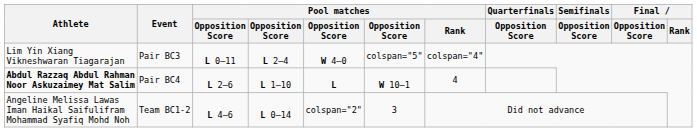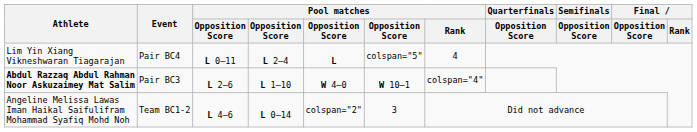(160, 55) Pair BC3 -> (160, 55) Pair BC4
(334, 60) W 4–0 -> (334, 60) L
(455, 55) colspan="4" -> (455, 55) 4
(160, 80) Pair BC4 -> (160, 80) Pair BC3
(334, 85) L -> (334, 85) W 4–0
(455, 80) 4 -> (455, 80) colspan="4"
